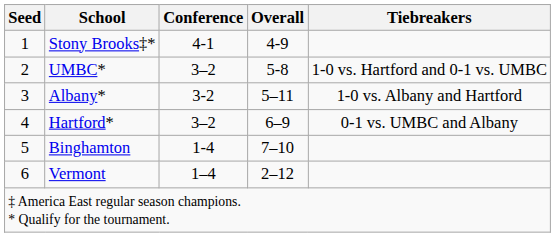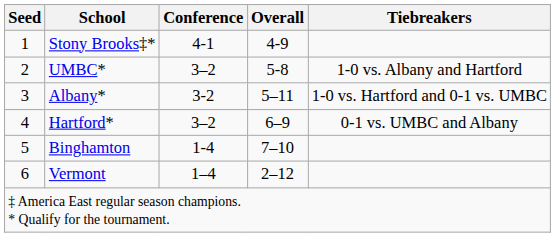(429, 69) 1-0 vs. Hartford and 0-1 vs. UMBC -> (429, 69) 1-0 vs. Albany and Hartford
(429, 95) 1-0 vs. Albany and Hartford -> (429, 95) 1-0 vs. Hartford and 0-1 vs. UMBC
